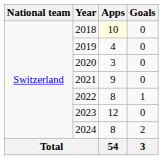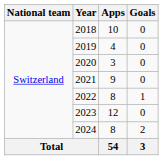(113, 29) lightyellow background -> (113, 29) no background
